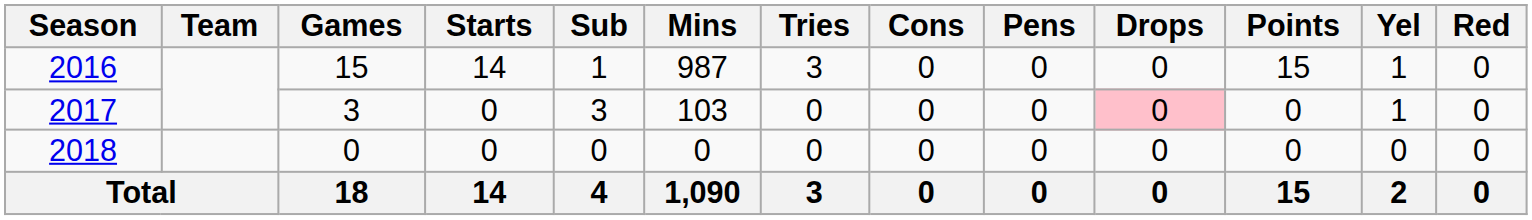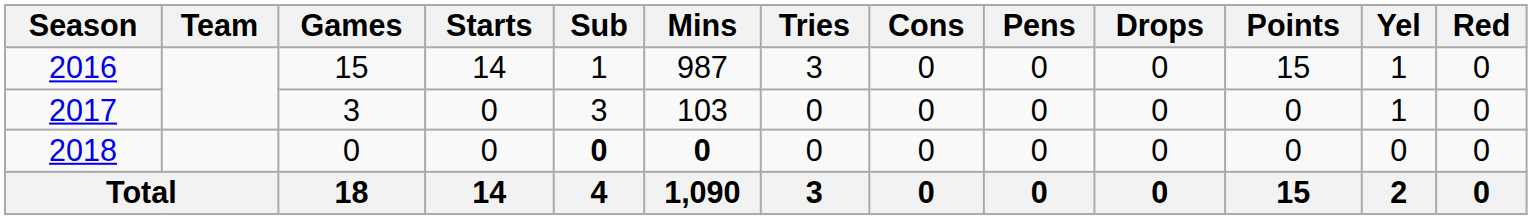(1160, 109) pink background -> (1160, 109) no background
(599, 150) normal -> (599, 150) bold
(702, 150) normal -> (702, 150) bold
